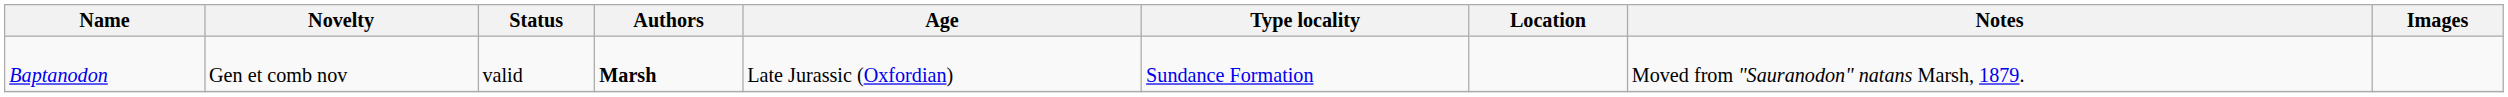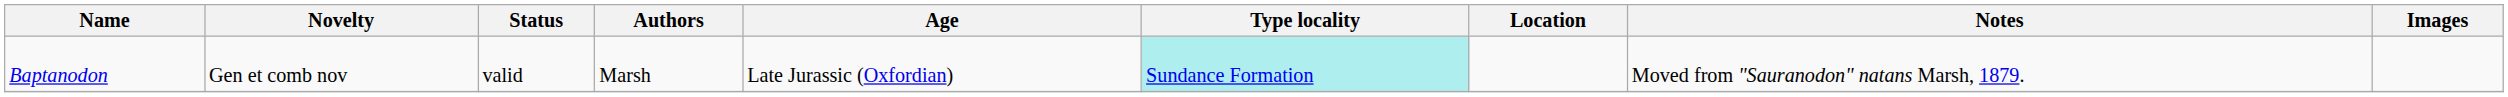(628, 75) bold -> (625, 75) normal
(1230, 75) no background -> (1230, 75) paleturquoise background
